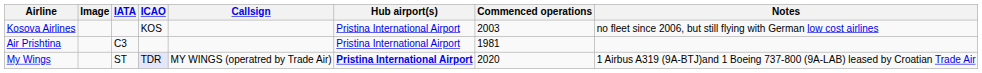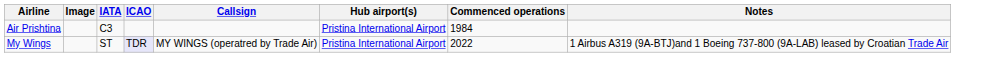- row: (41, 28)
(488, 44) 1981 -> (461, 28) 1984
(404, 60) bold -> (384, 44) normal
(488, 60) 2020 -> (461, 44) 2022
